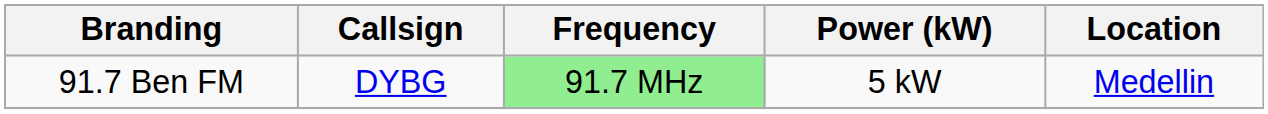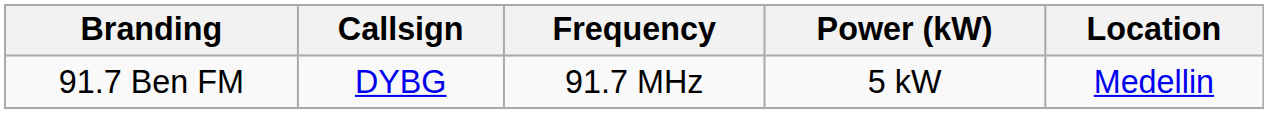(634, 81) lightgreen background -> (634, 81) no background
